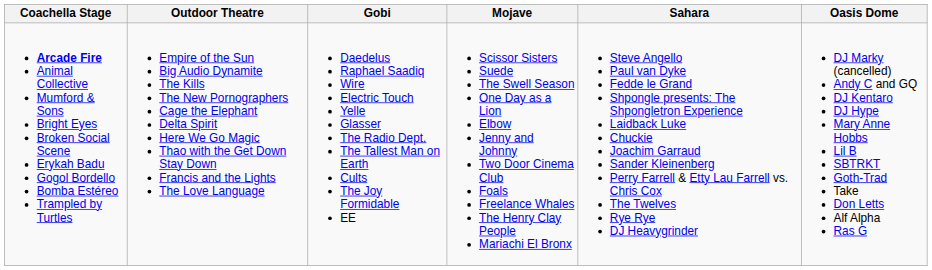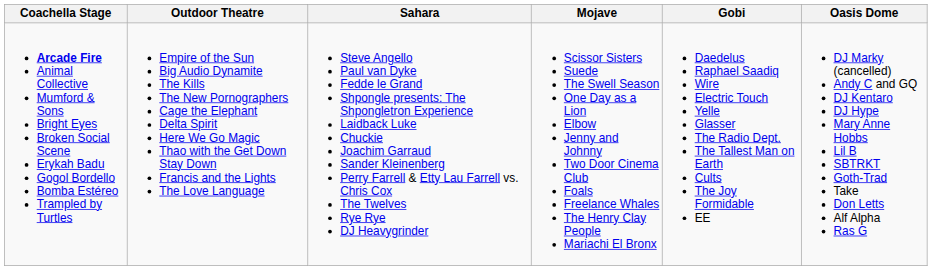columns swapped: (377, 13) <-> (689, 13)
